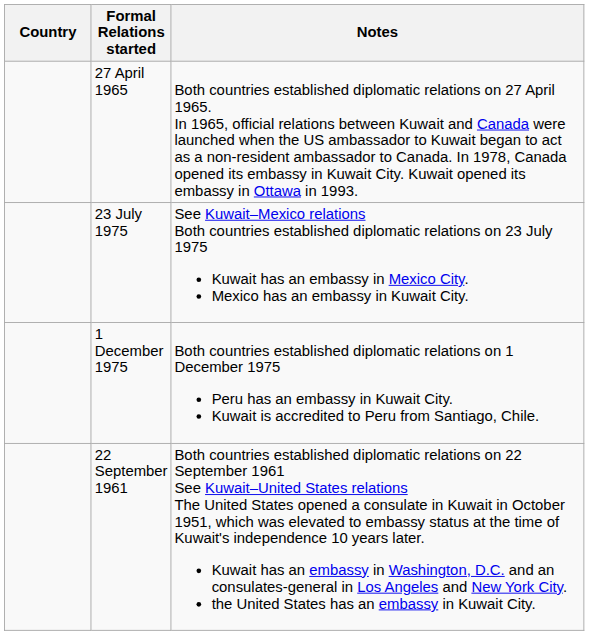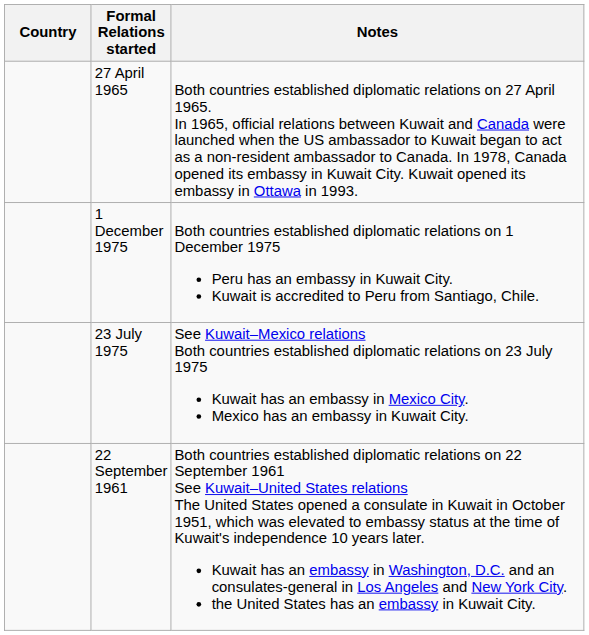rows swapped: (118, 222) <-> (129, 351)
